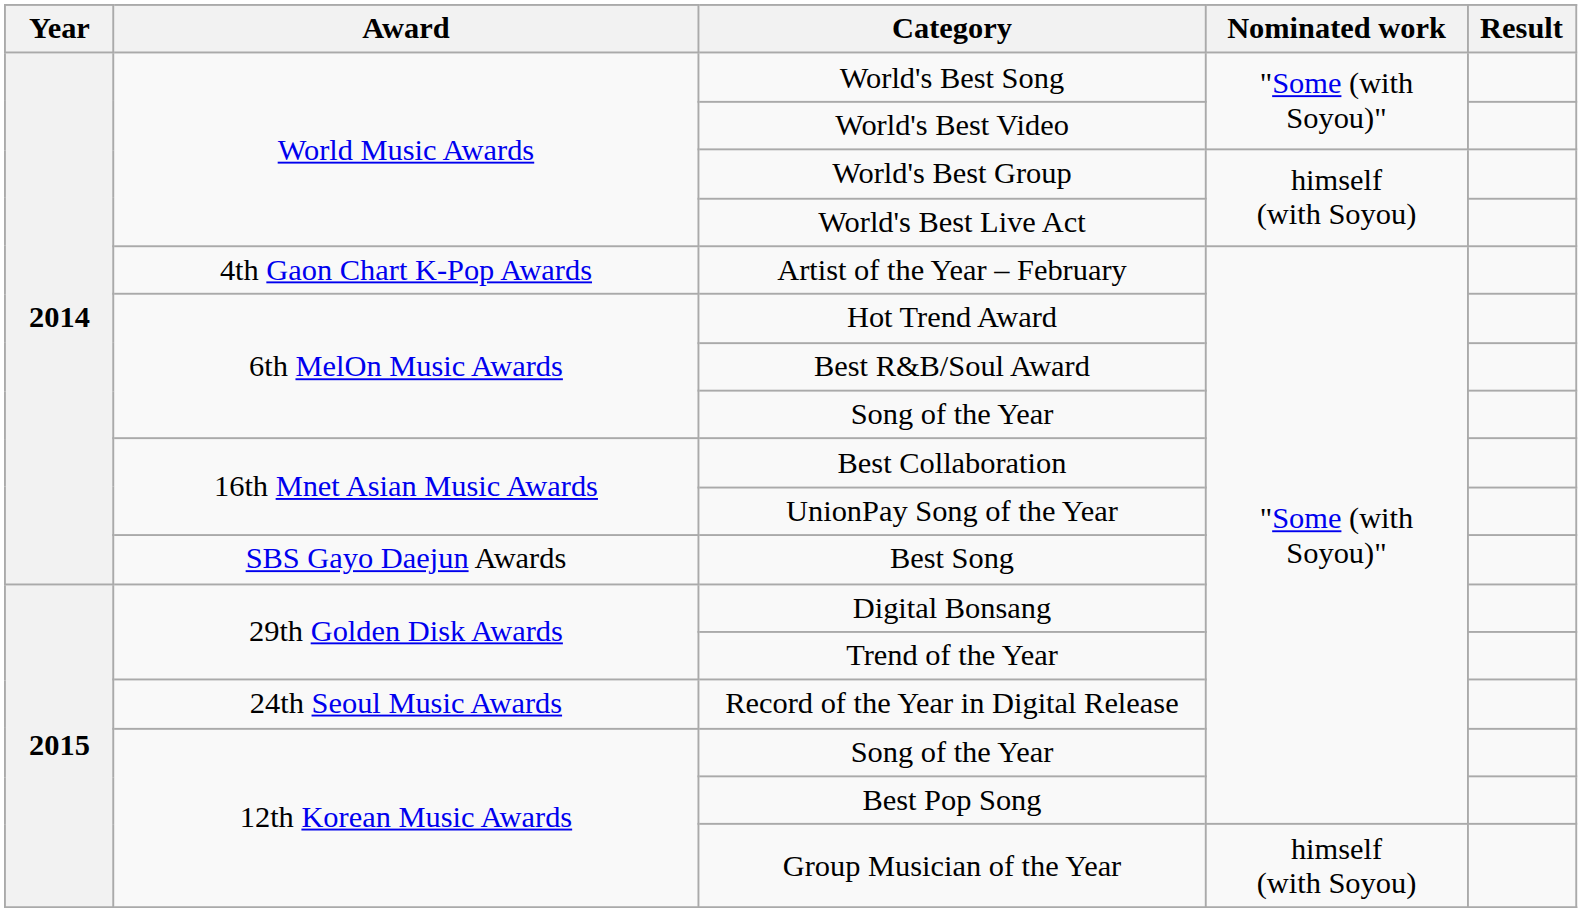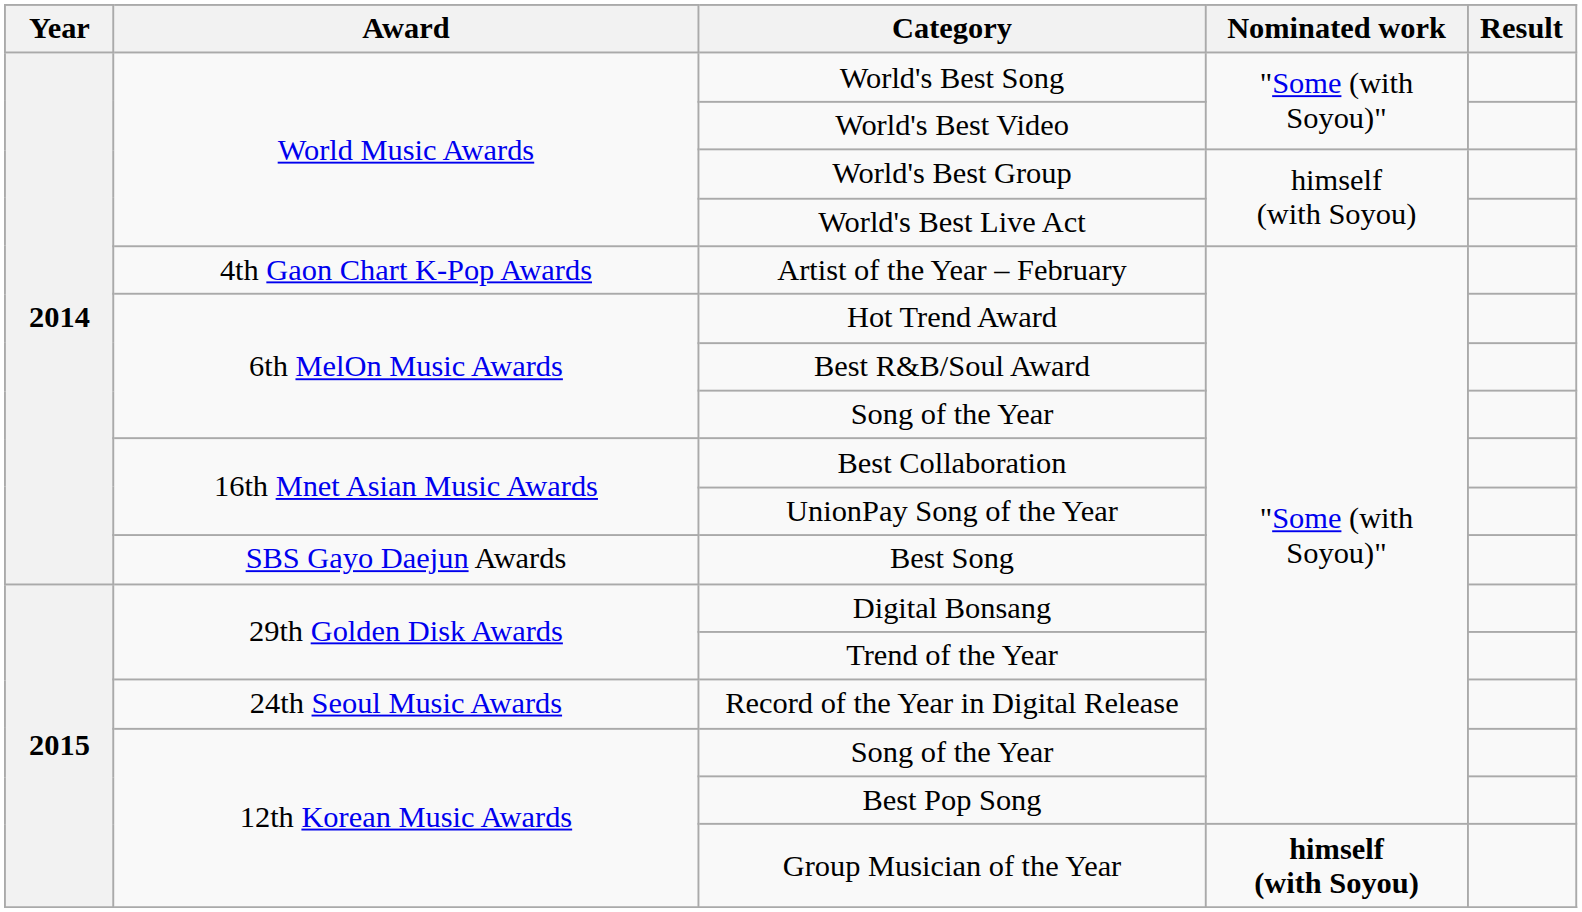(1336, 865) normal -> (1336, 865) bold
